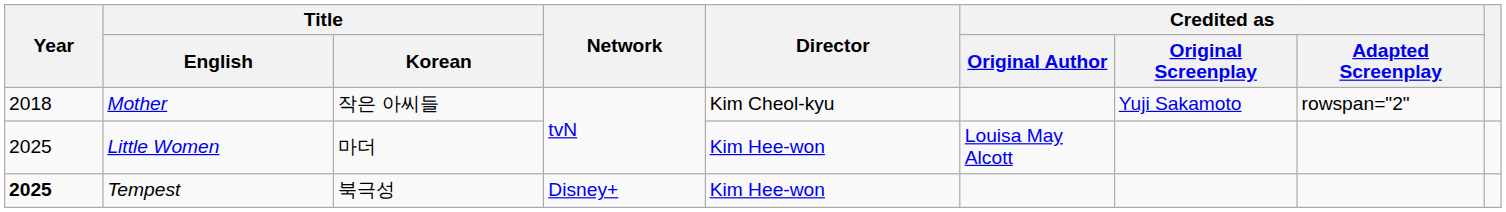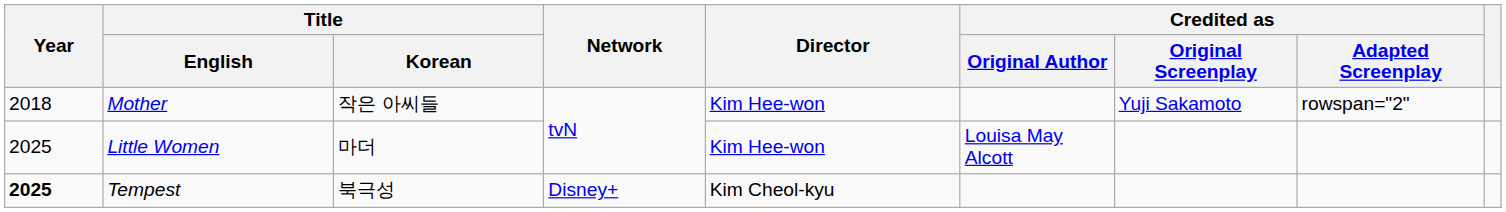(772, 104) Kim Cheol-kyu -> (767, 104) Kim Hee-won
(767, 190) Kim Hee-won -> (772, 190) Kim Cheol-kyu
